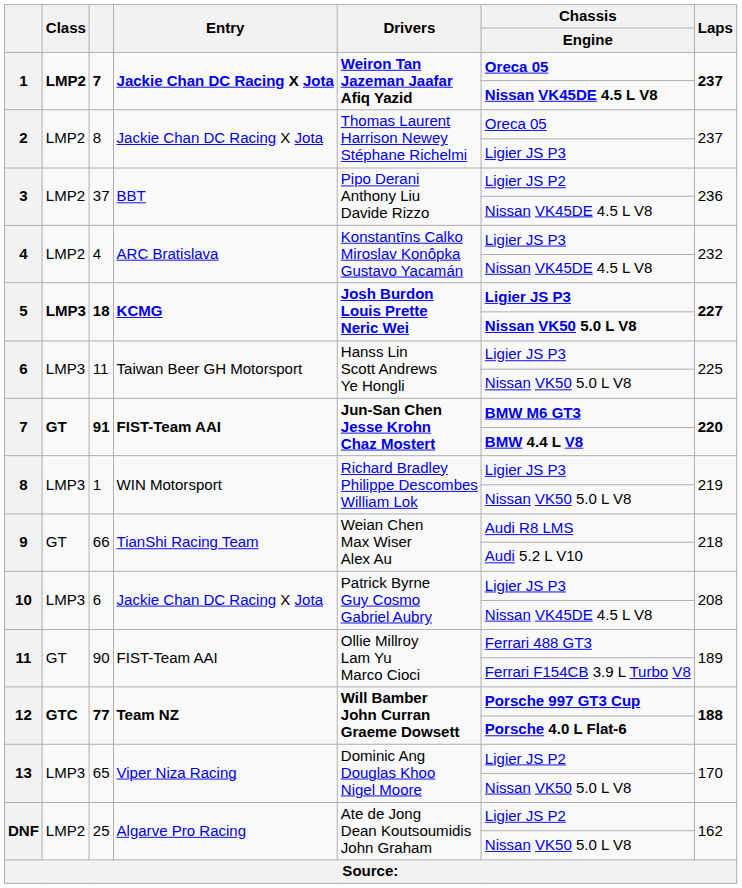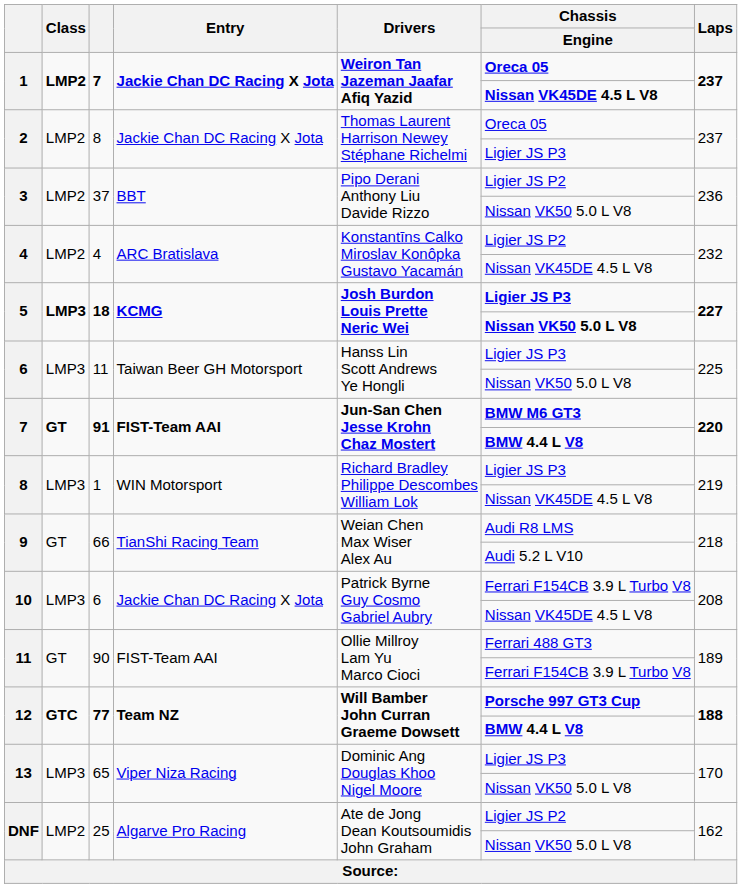(569, 210) Nissan VK45DE 4.5 L V8 -> (558, 210) Nissan VK50 5.0 L V8
(525, 239) Ligier JS P3 -> (525, 239) Ligier JS P2
(558, 499) Nissan VK50 5.0 L V8 -> (569, 499) Nissan VK45DE 4.5 L V8
(525, 585) Ligier JS P3 -> (588, 585) Ferrari F154CB 3.9 L Turbo V8
(556, 730) Porsche 4.0 L Flat-6 -> (534, 730) BMW 4.4 L V8
(525, 758) Ligier JS P2 -> (525, 758) Ligier JS P3
